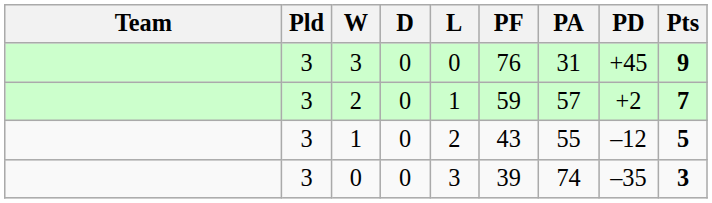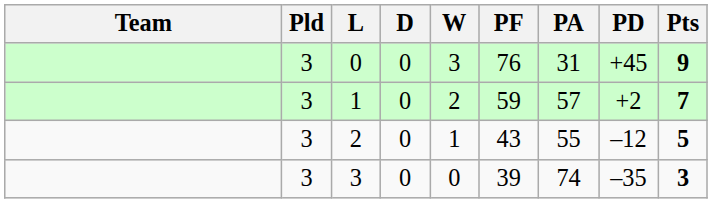columns swapped: (356, 23) <-> (454, 23)
